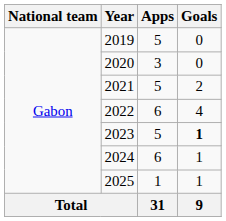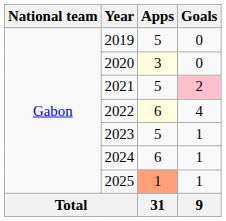(158, 63) no background -> (158, 63) lightyellow background
(199, 87) no background -> (199, 87) pink background
(158, 110) no background -> (158, 110) lightyellow background
(199, 134) bold -> (199, 134) normal
(158, 181) no background -> (158, 181) lightsalmon background
